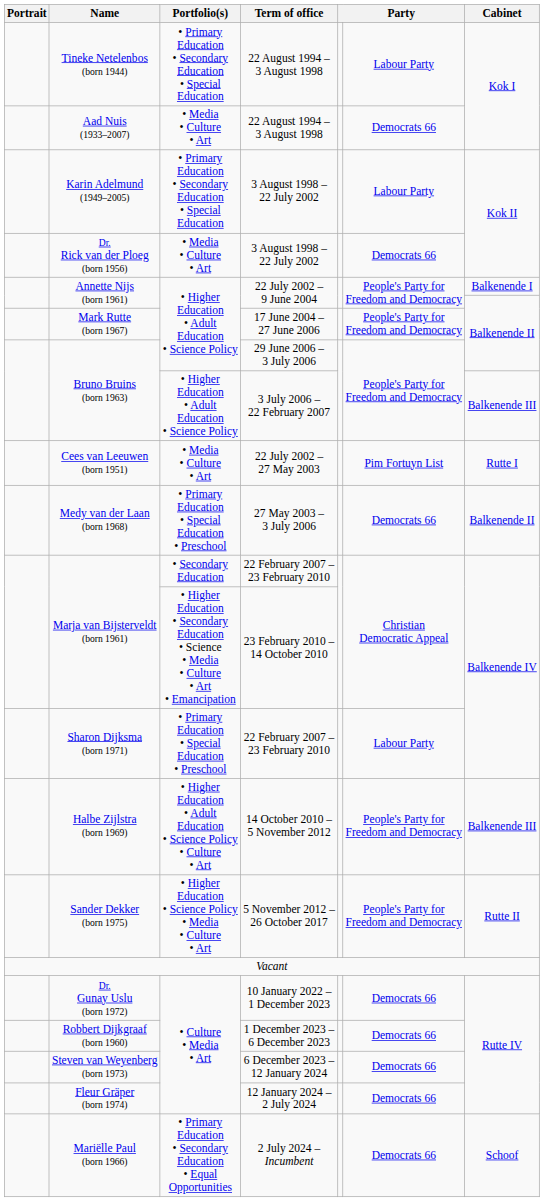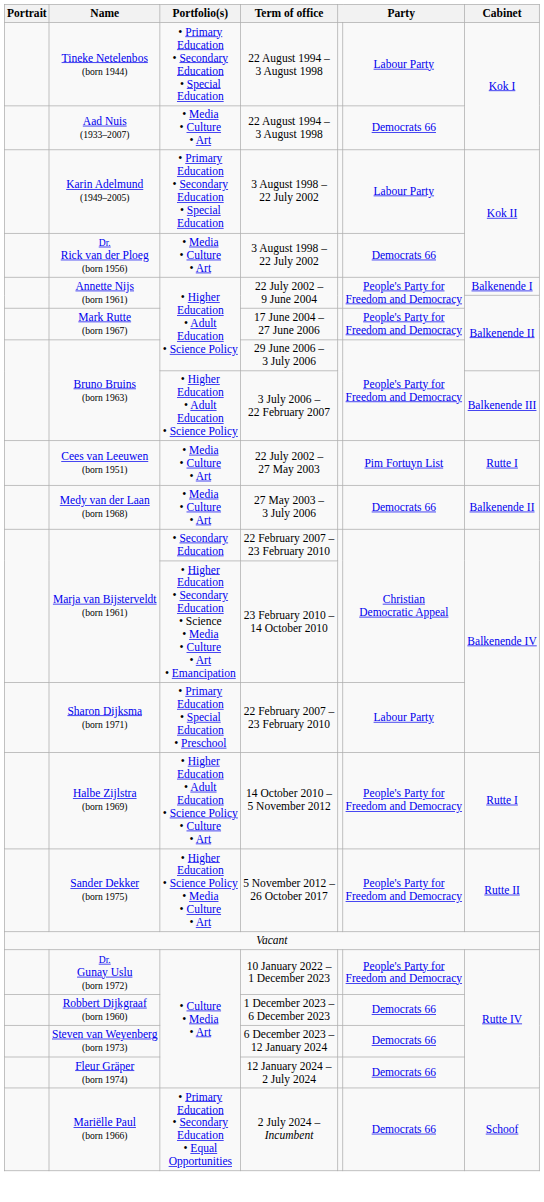(200, 520) • Primary Education • Special Education • Preschool -> (200, 507) • Media • Culture • Art
(502, 826) Balkenende III -> (502, 800) Rutte I
(404, 998) Democrats 66 -> (404, 972) People's Party for Freedom and Democracy
